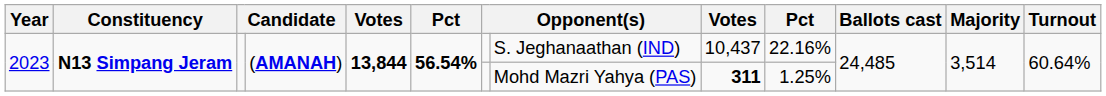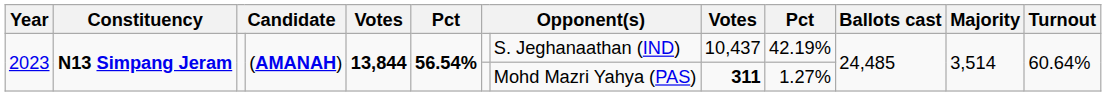(800, 48) 22.16% -> (800, 48) 42.19%
(805, 77) 1.25% -> (805, 77) 1.27%
